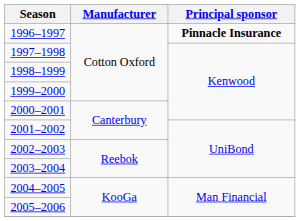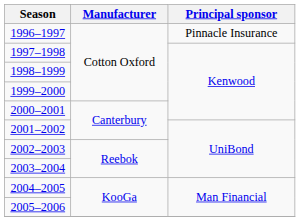(231, 33) bold -> (231, 33) normal
